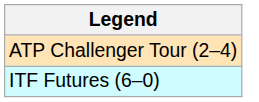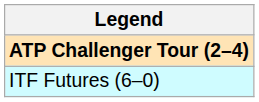(123, 50) normal -> (129, 50) bold
